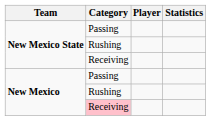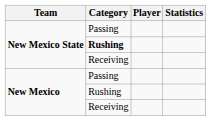(105, 44) normal -> (106, 44) bold
(108, 107) pink background -> (108, 107) no background
